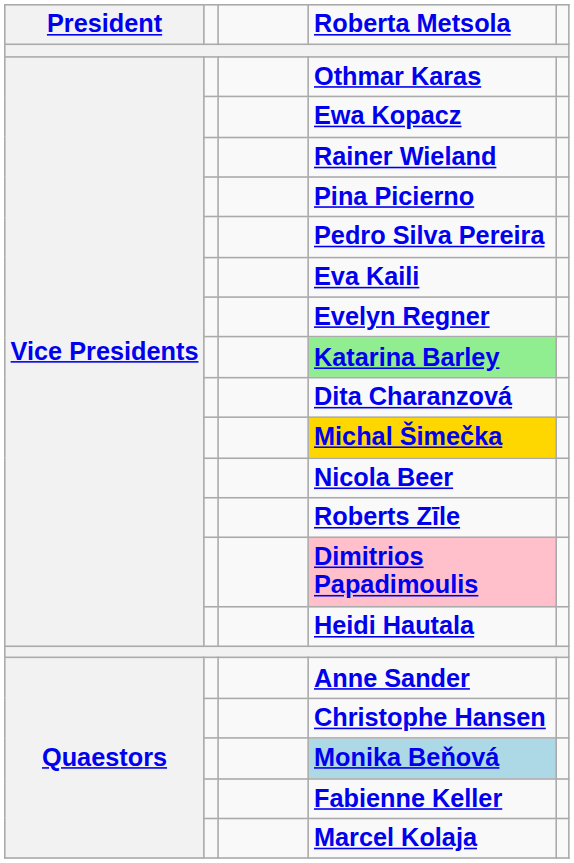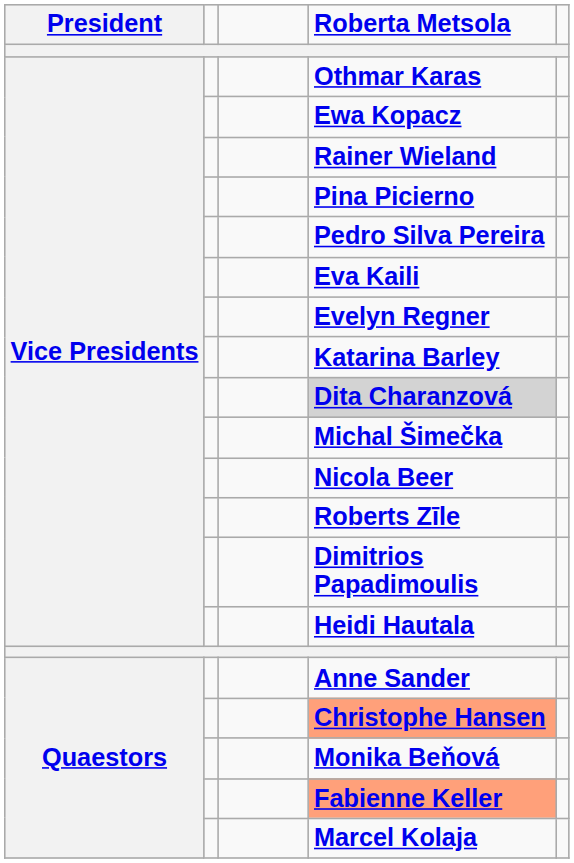(407, 356) lightgreen background -> (407, 356) no background
(413, 397) no background -> (413, 397) lightgrey background
(408, 437) gold background -> (408, 437) no background
(396, 571) pink background -> (396, 571) no background
(430, 717) no background -> (430, 717) lightsalmon background
(407, 757) lightblue background -> (407, 757) no background
(408, 797) no background -> (408, 797) lightsalmon background
